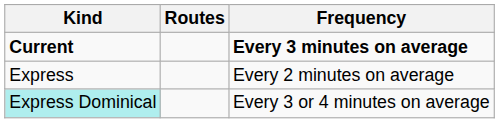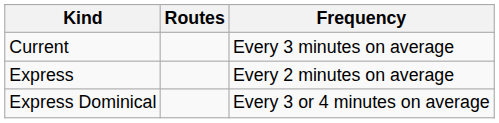(41, 46) bold -> (39, 46) normal
(350, 46) bold -> (344, 46) normal
(83, 103) paleturquoise background -> (83, 103) no background
